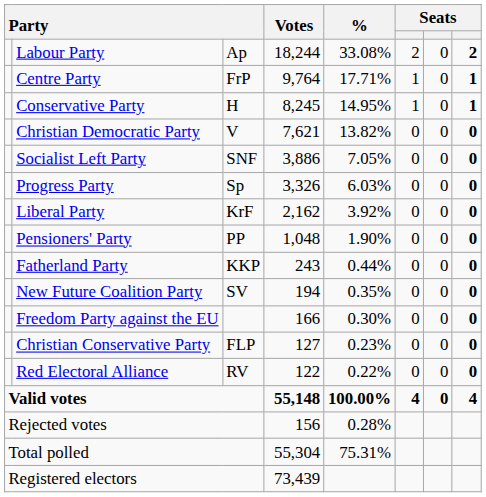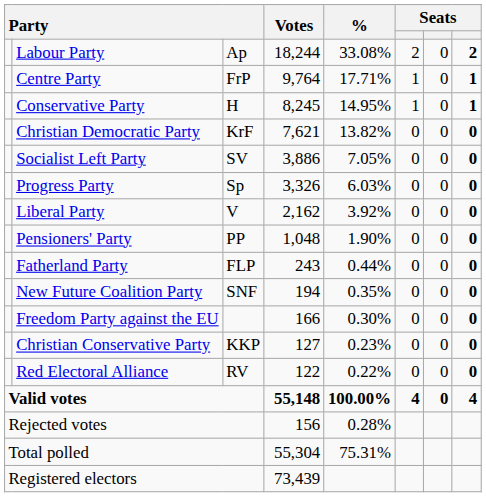(232, 132) V -> (240, 132) KrF
(242, 158) SNF -> (237, 158) SV
(240, 212) KrF -> (232, 212) V
(243, 265) KKP -> (241, 265) FLP
(237, 292) SV -> (242, 292) SNF
(241, 345) FLP -> (243, 345) KKP
